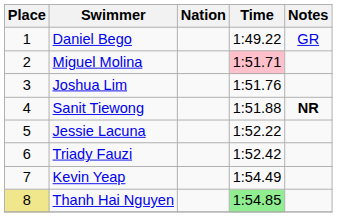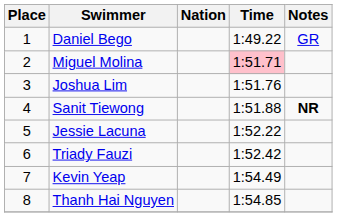(27, 200) khaki background -> (27, 200) no background
(257, 200) lightgreen background -> (257, 200) no background
